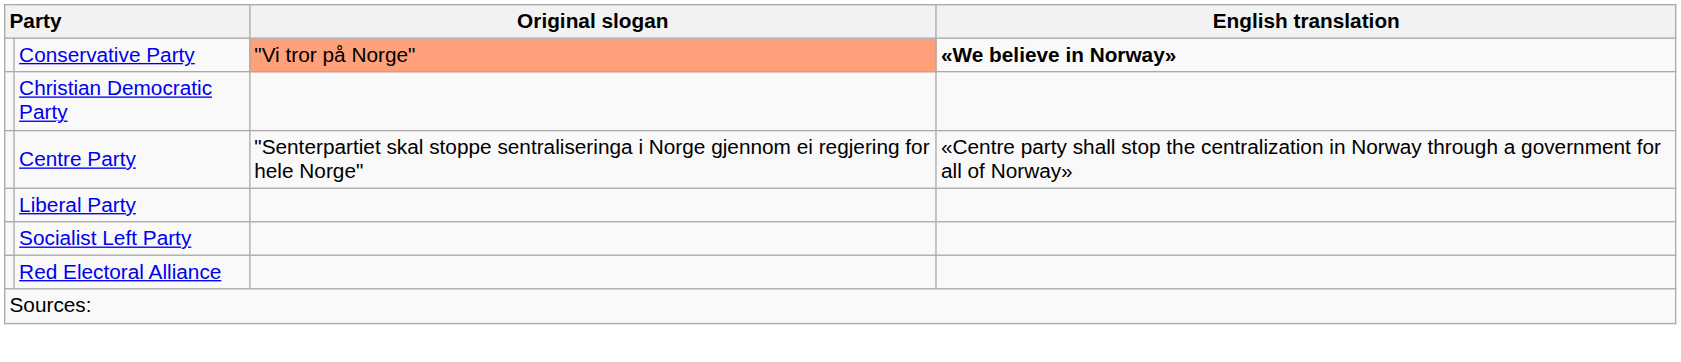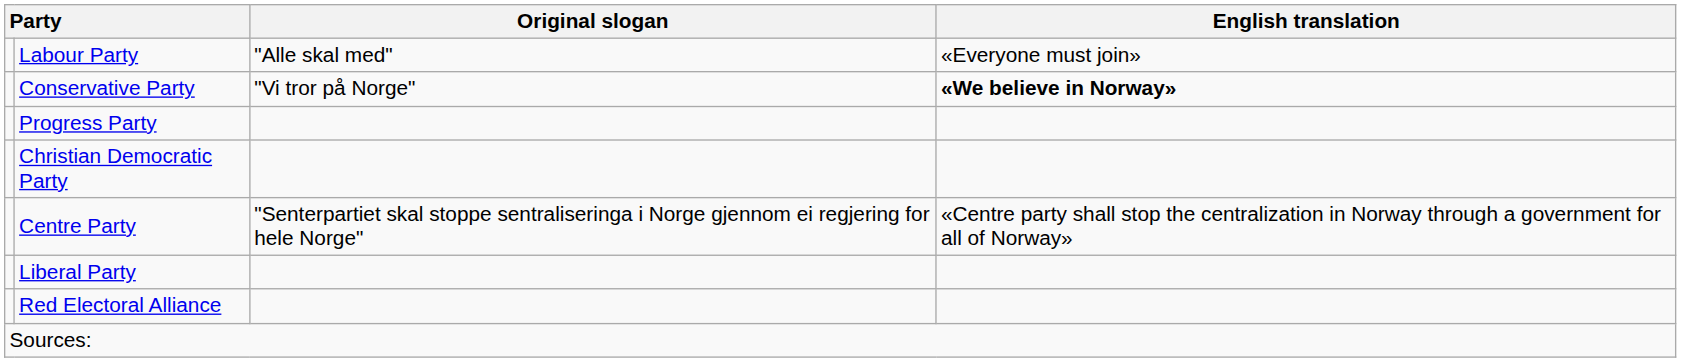+ row: (79, 54)
(335, 54) lightsalmon background -> (335, 88) no background
+ row: (88, 122)
- row: (105, 237)
